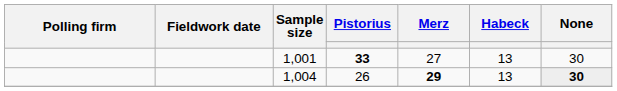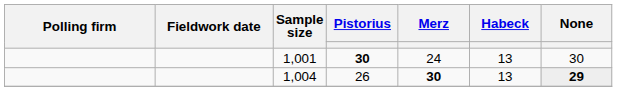(362, 58) 33 -> (362, 58) 30
(434, 58) 27 -> (434, 58) 24
(434, 77) 29 -> (434, 77) 30
(576, 77) 30 -> (576, 77) 29
